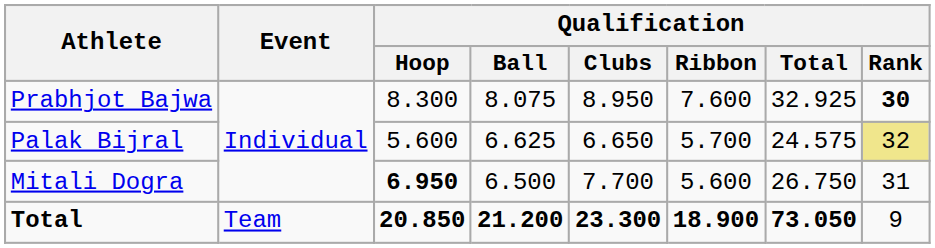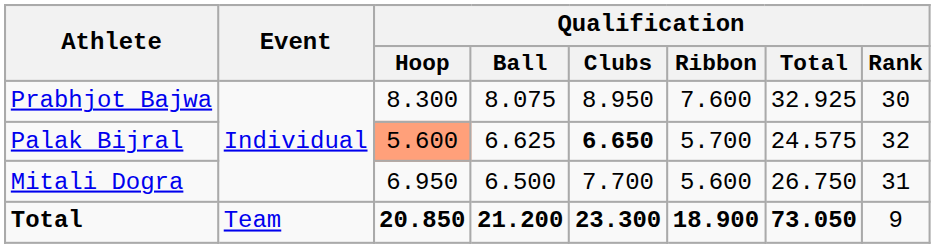(896, 101) bold -> (896, 101) normal
(422, 141) no background -> (422, 141) lightsalmon background
(618, 141) normal -> (618, 141) bold
(896, 141) khaki background -> (896, 141) no background
(422, 181) bold -> (422, 181) normal
